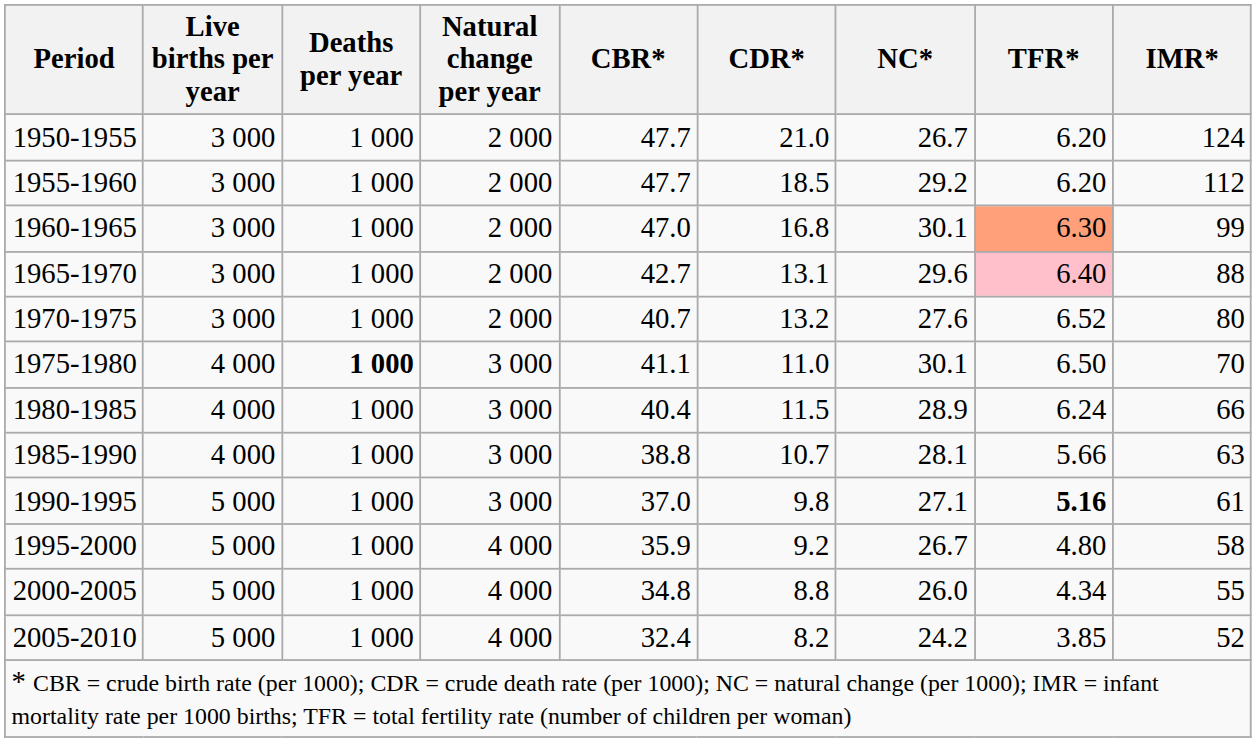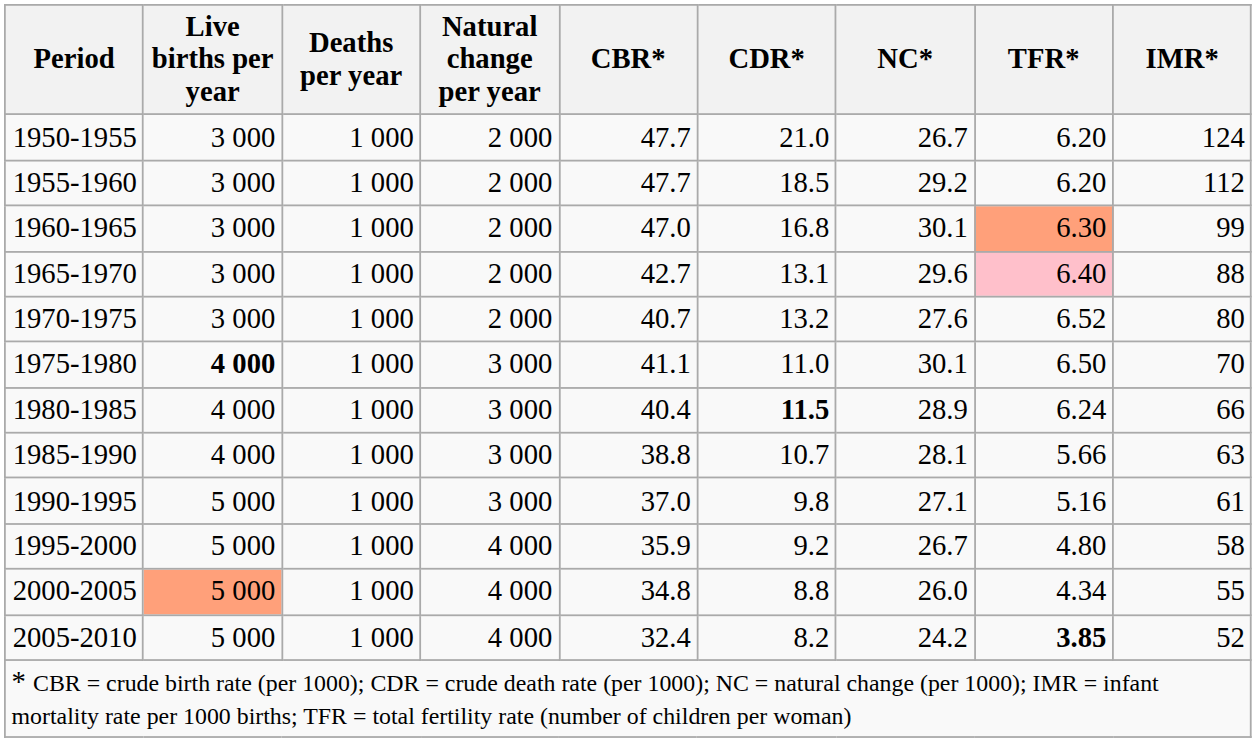(243, 364) normal -> (243, 364) bold
(382, 364) bold -> (382, 364) normal
(805, 409) normal -> (805, 409) bold
(1081, 500) bold -> (1081, 500) normal
(243, 591) no background -> (243, 591) lightsalmon background
(1081, 636) normal -> (1081, 636) bold
